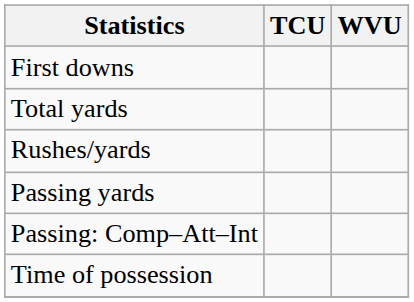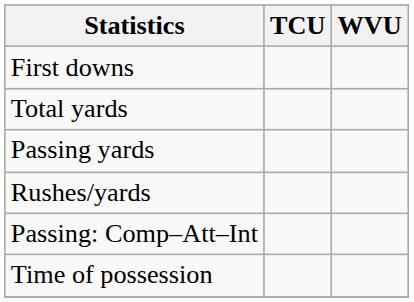rows swapped: (81, 150) <-> (83, 192)
